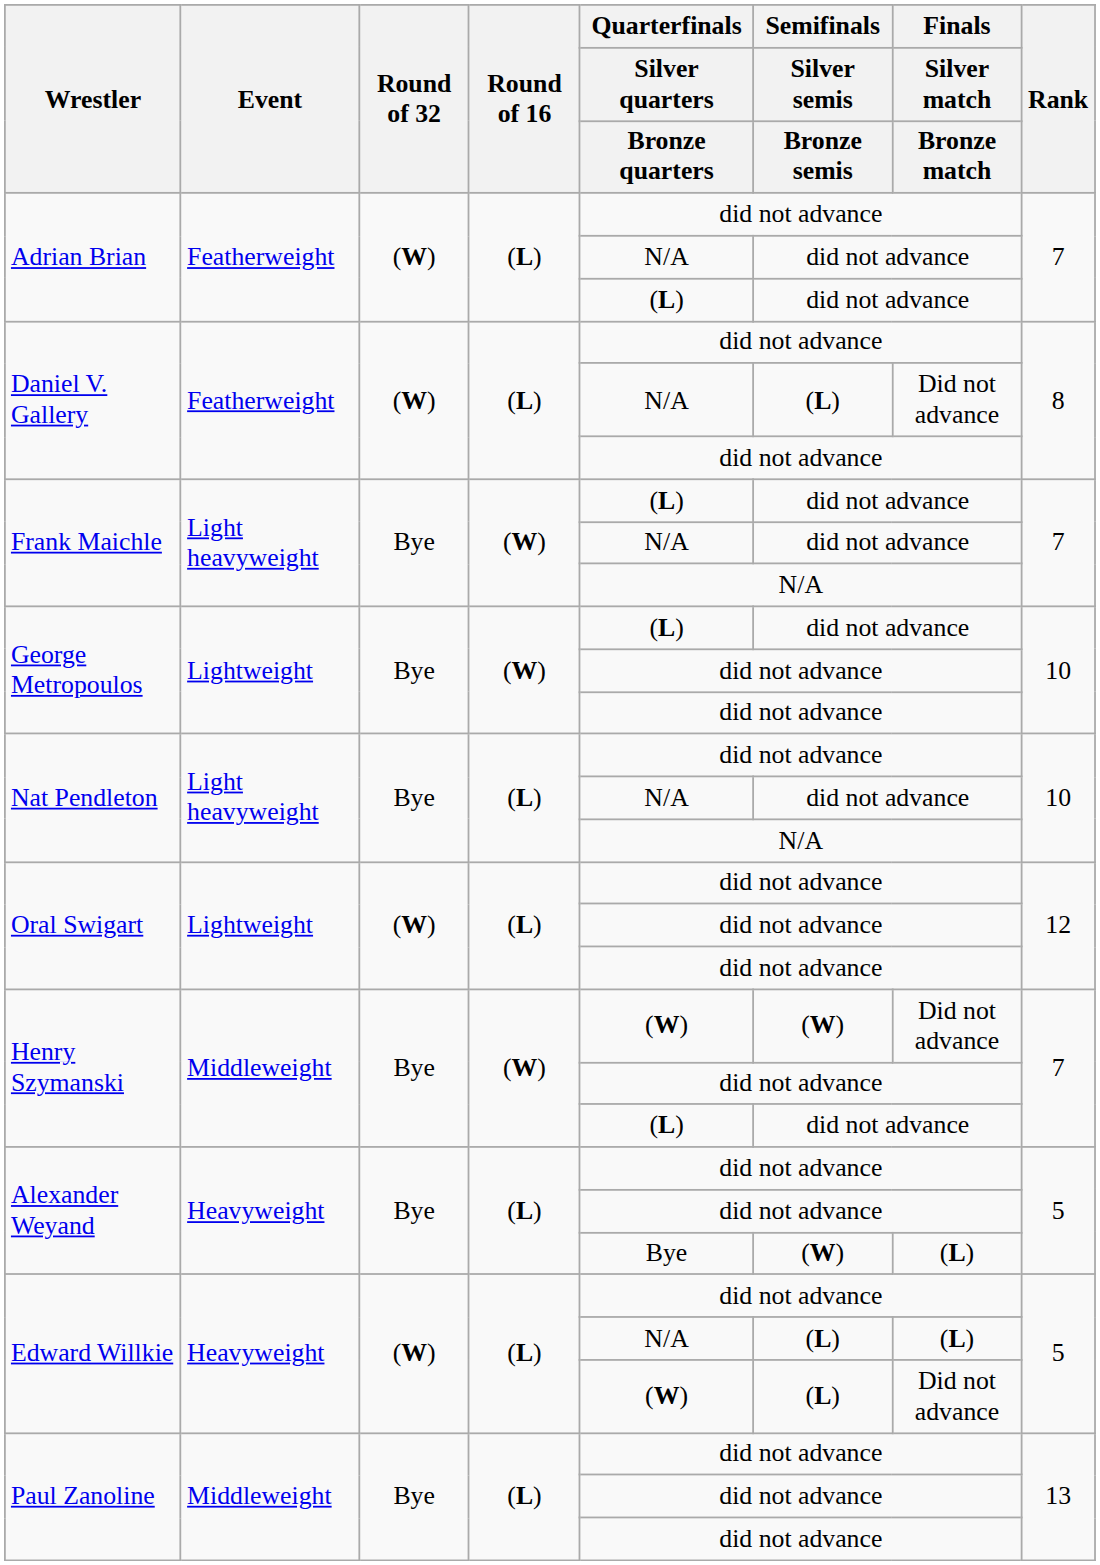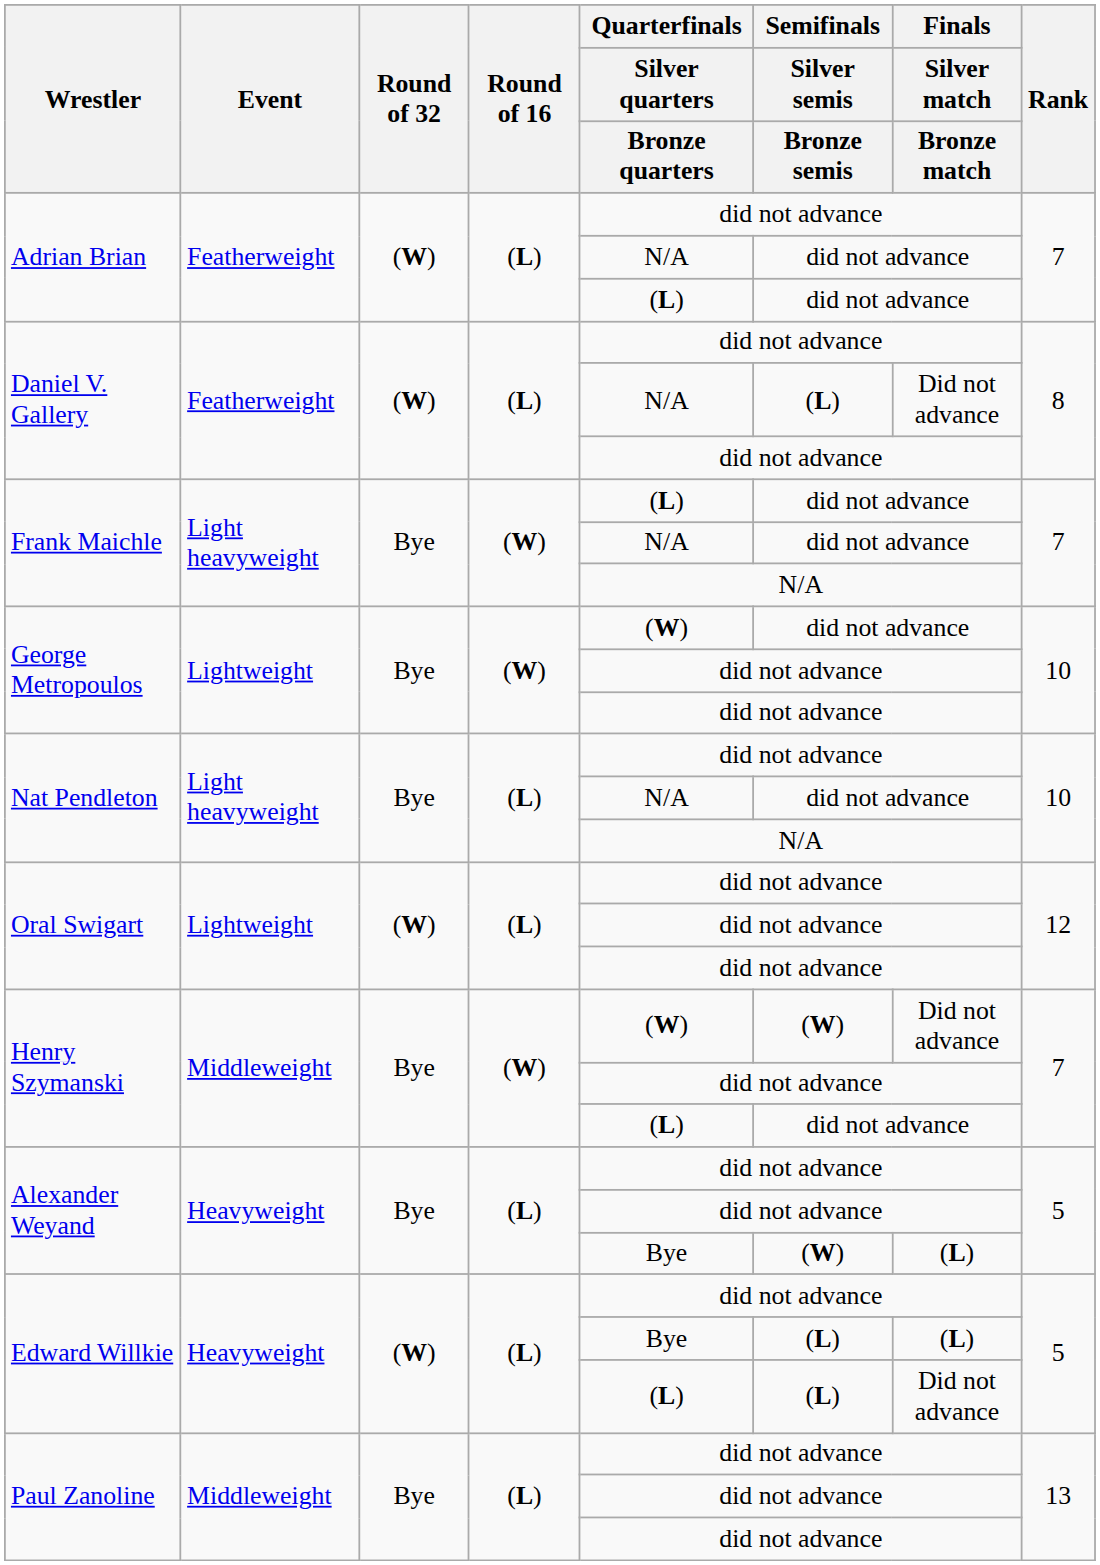(667, 627) (L) -> (667, 627) (W)
(667, 1338) N/A -> (667, 1338) Bye
(667, 1395) (W) -> (667, 1395) (L)
